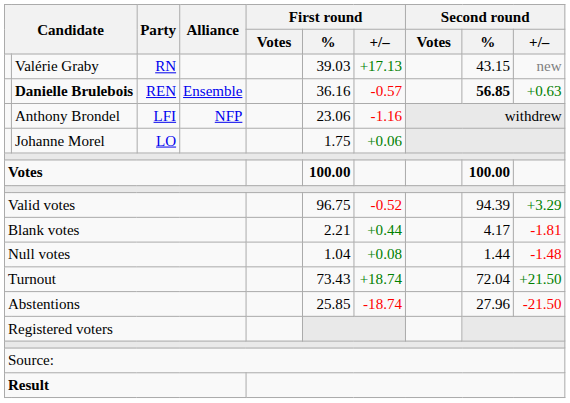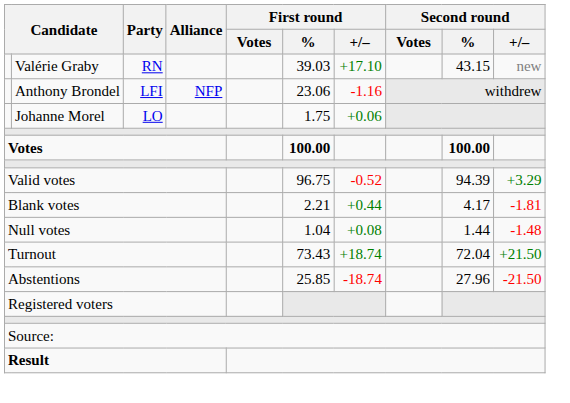(381, 66) +17.13 -> (361, 66) +17.10
- row: (74, 91)
